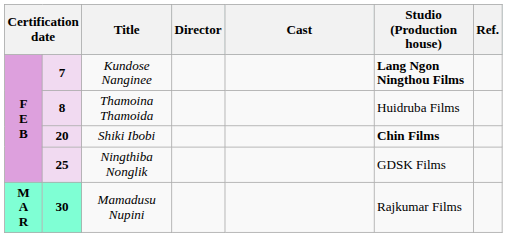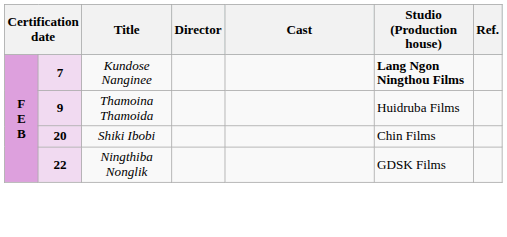(62, 108) 8 -> (60, 108) 9
(408, 136) bold -> (406, 136) normal
(62, 164) 25 -> (60, 164) 22
- row: (127, 207)
